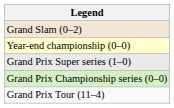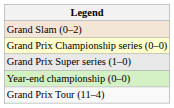(68, 45) Year-end championship (0–0) -> (87, 45) Grand Prix Championship series (0–0)
(87, 78) Grand Prix Championship series (0–0) -> (68, 78) Year-end championship (0–0)
